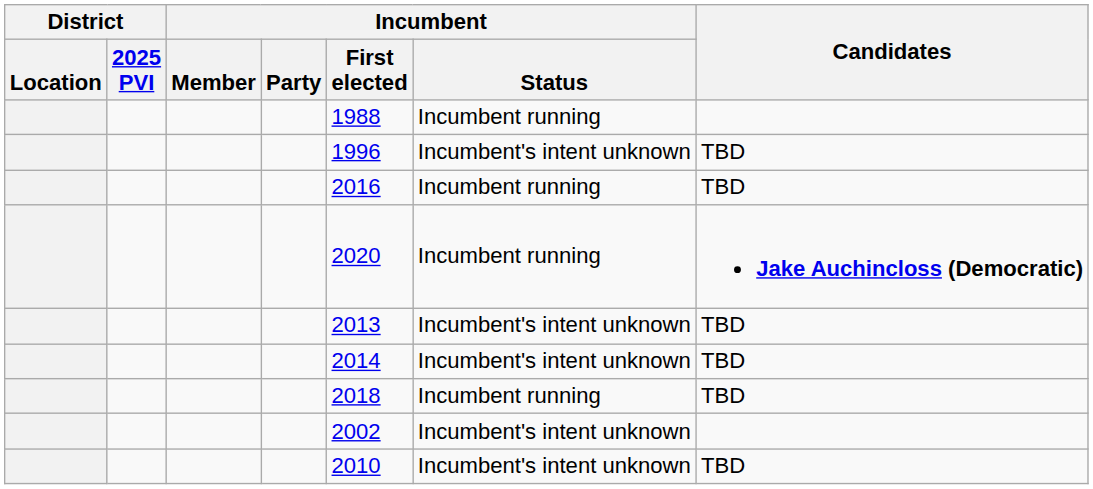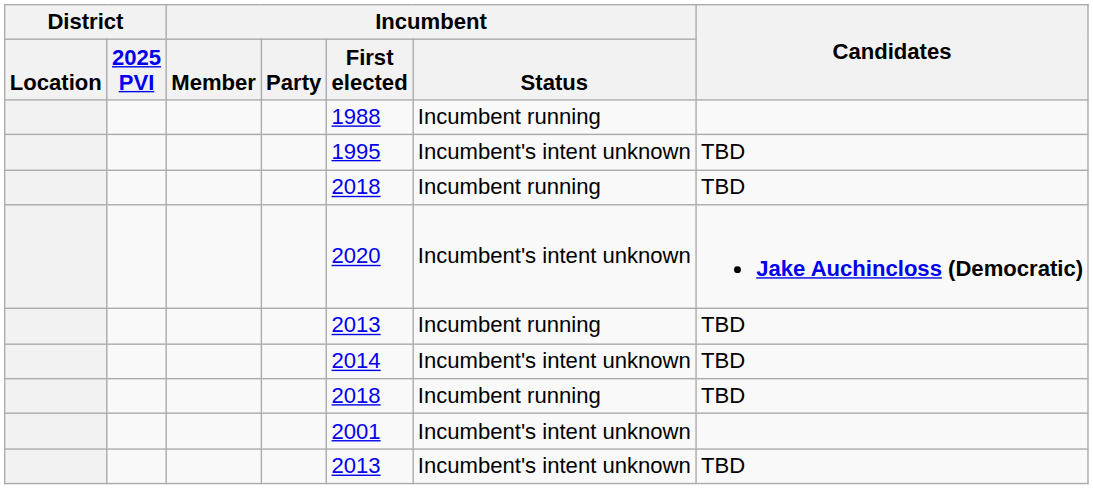(356, 151) 1996 -> (356, 151) 1995
(356, 186) 2016 -> (356, 186) 2018
(509, 256) Incumbent running -> (554, 256) Incumbent's intent unknown
(554, 325) Incumbent's intent unknown -> (509, 325) Incumbent running
(356, 431) 2002 -> (356, 431) 2001
(356, 466) 2010 -> (356, 466) 2013
